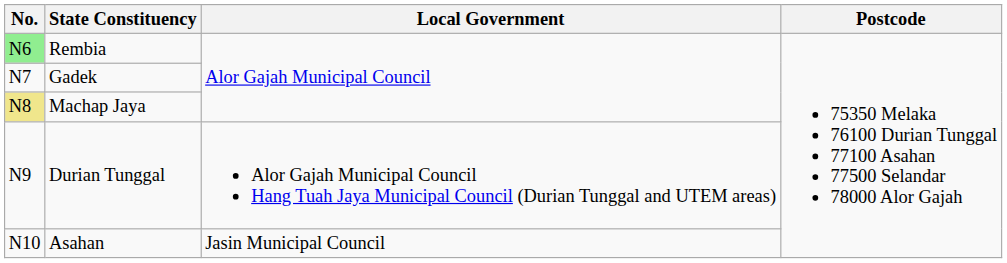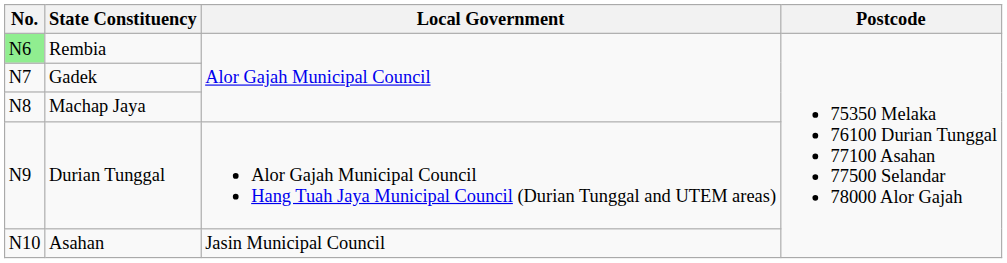(20, 106) khaki background -> (20, 106) no background
